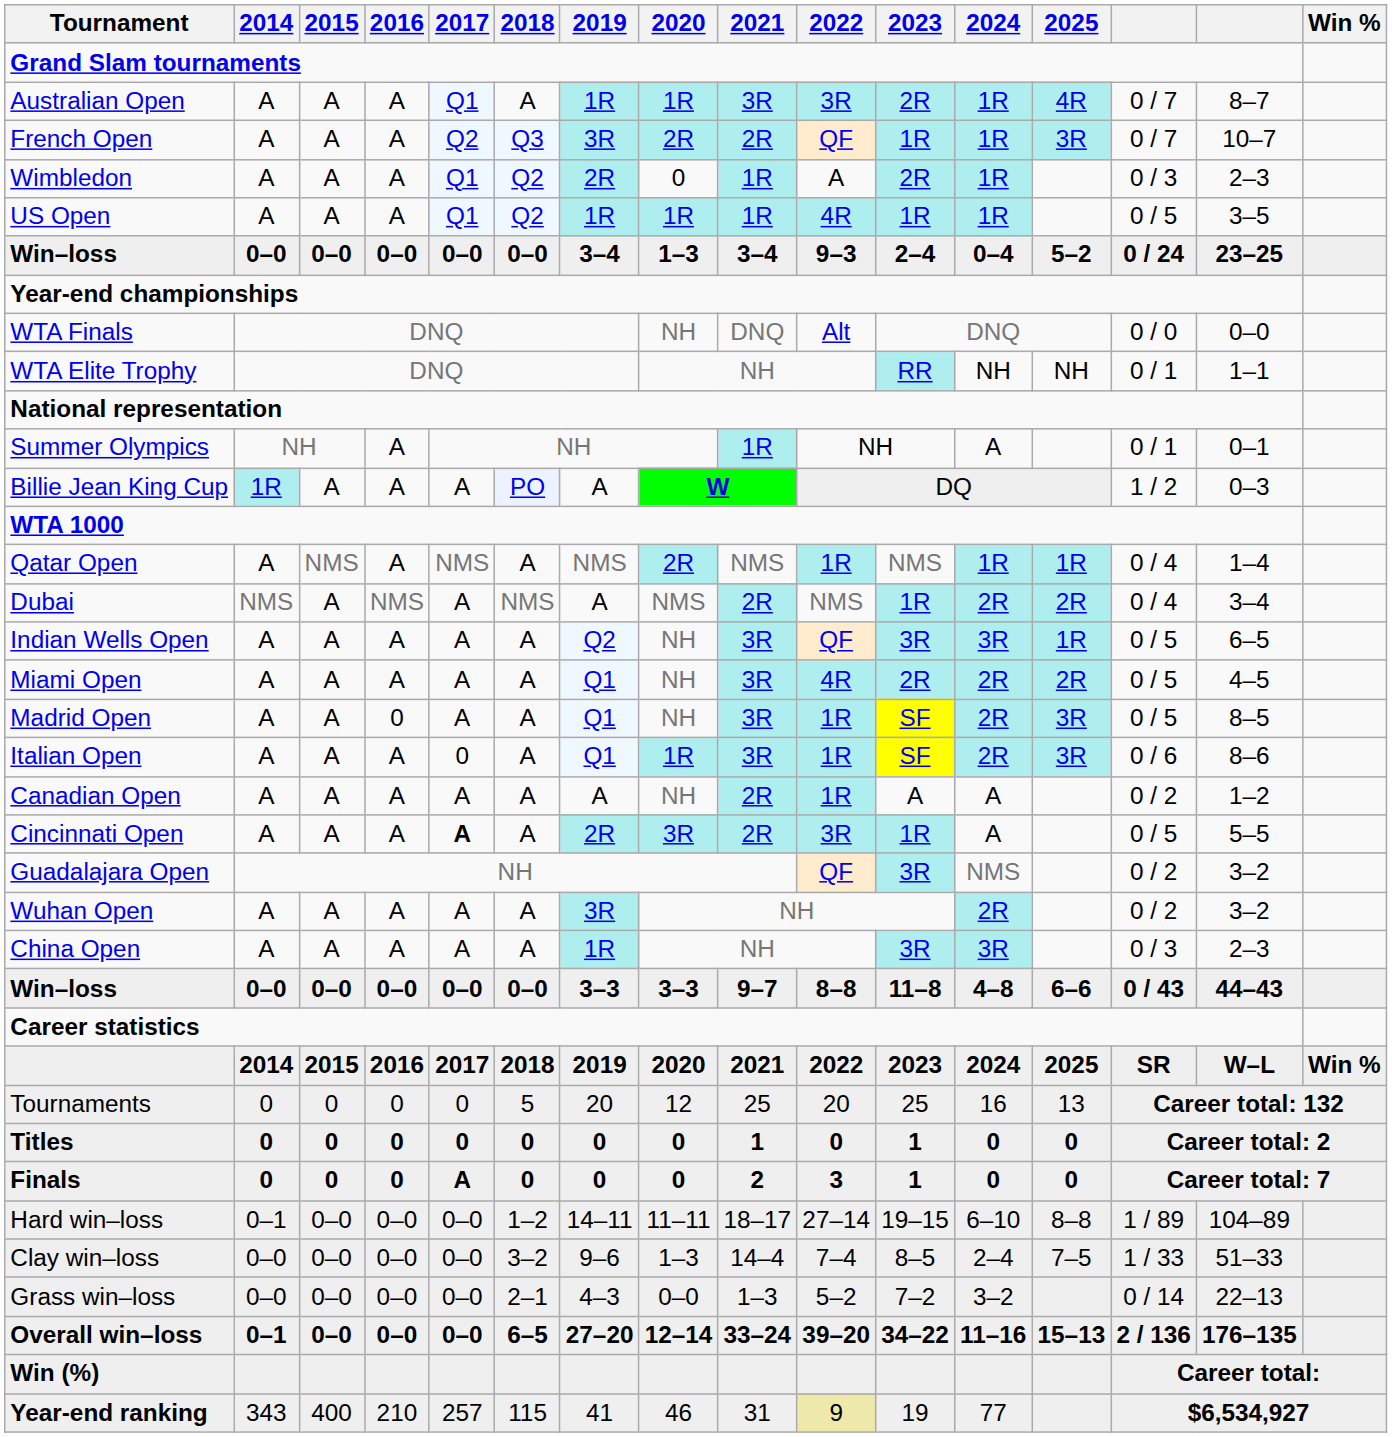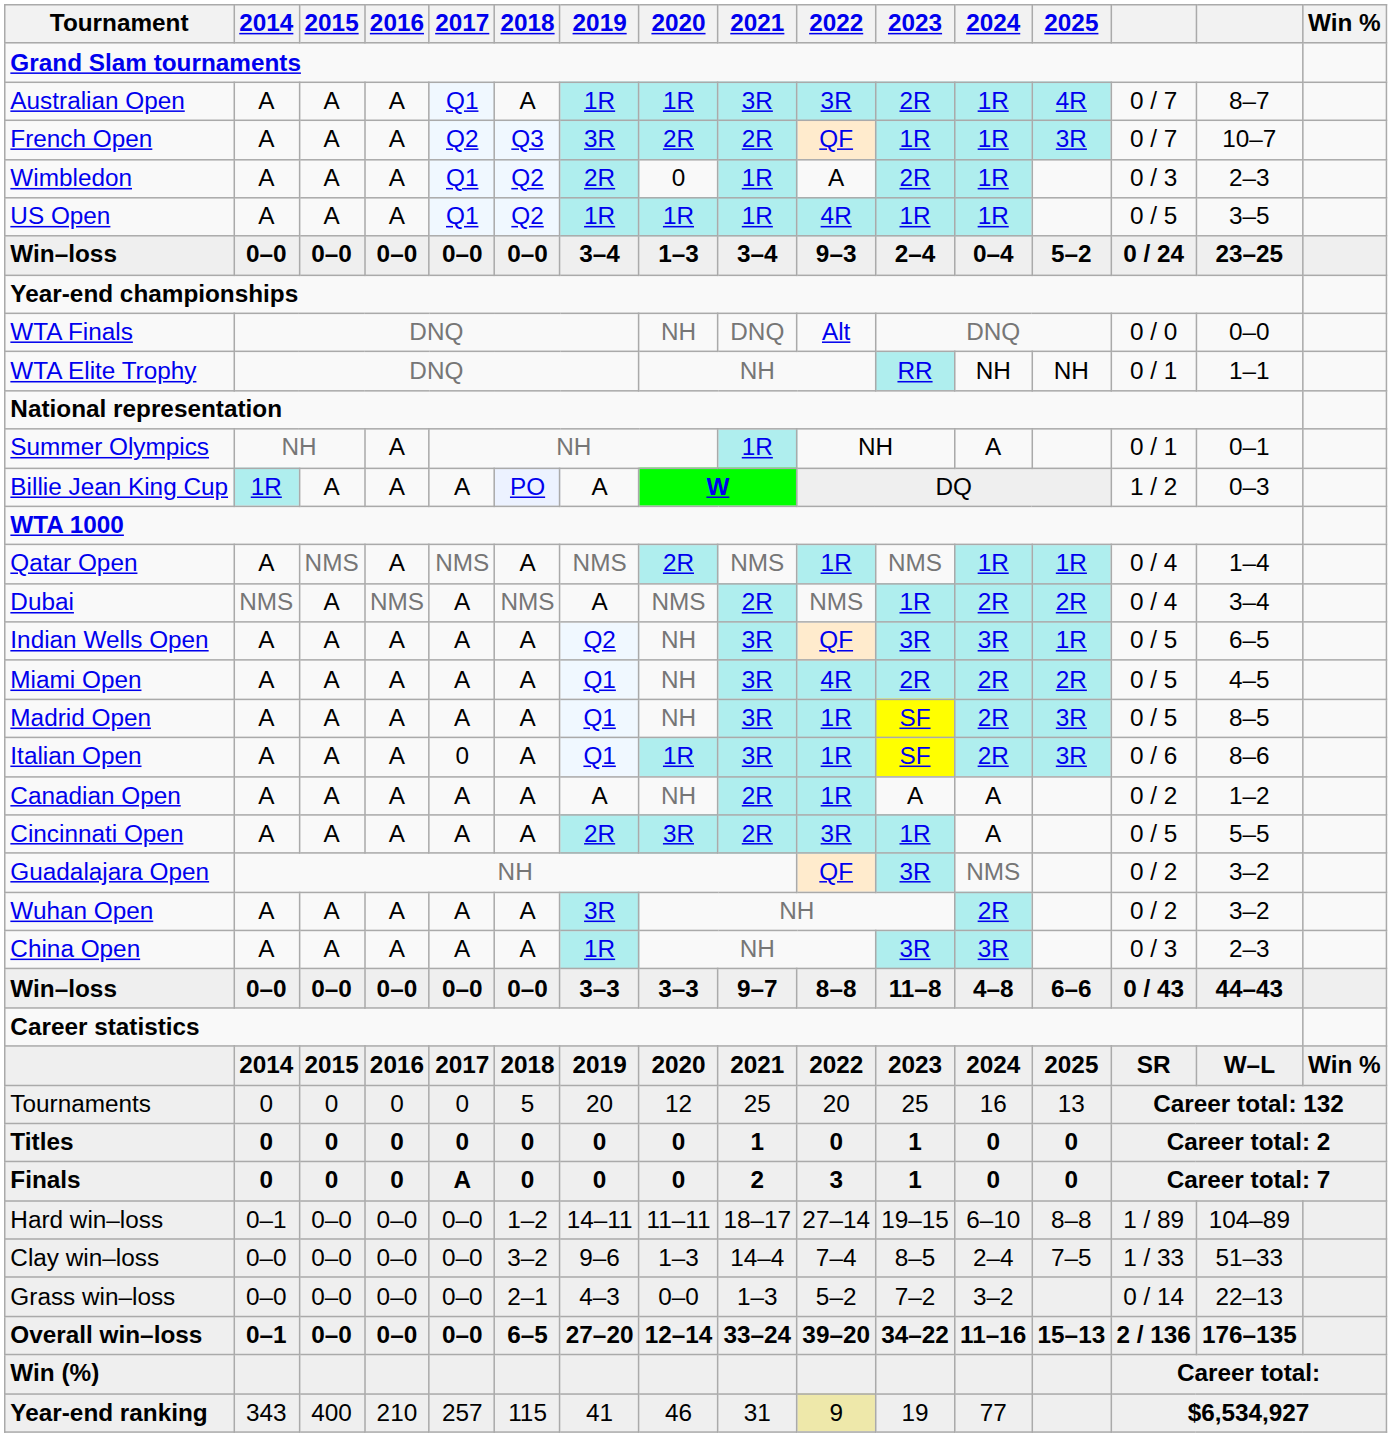(397, 718) 0 -> (397, 718) A
(462, 833) bold -> (462, 833) normal
